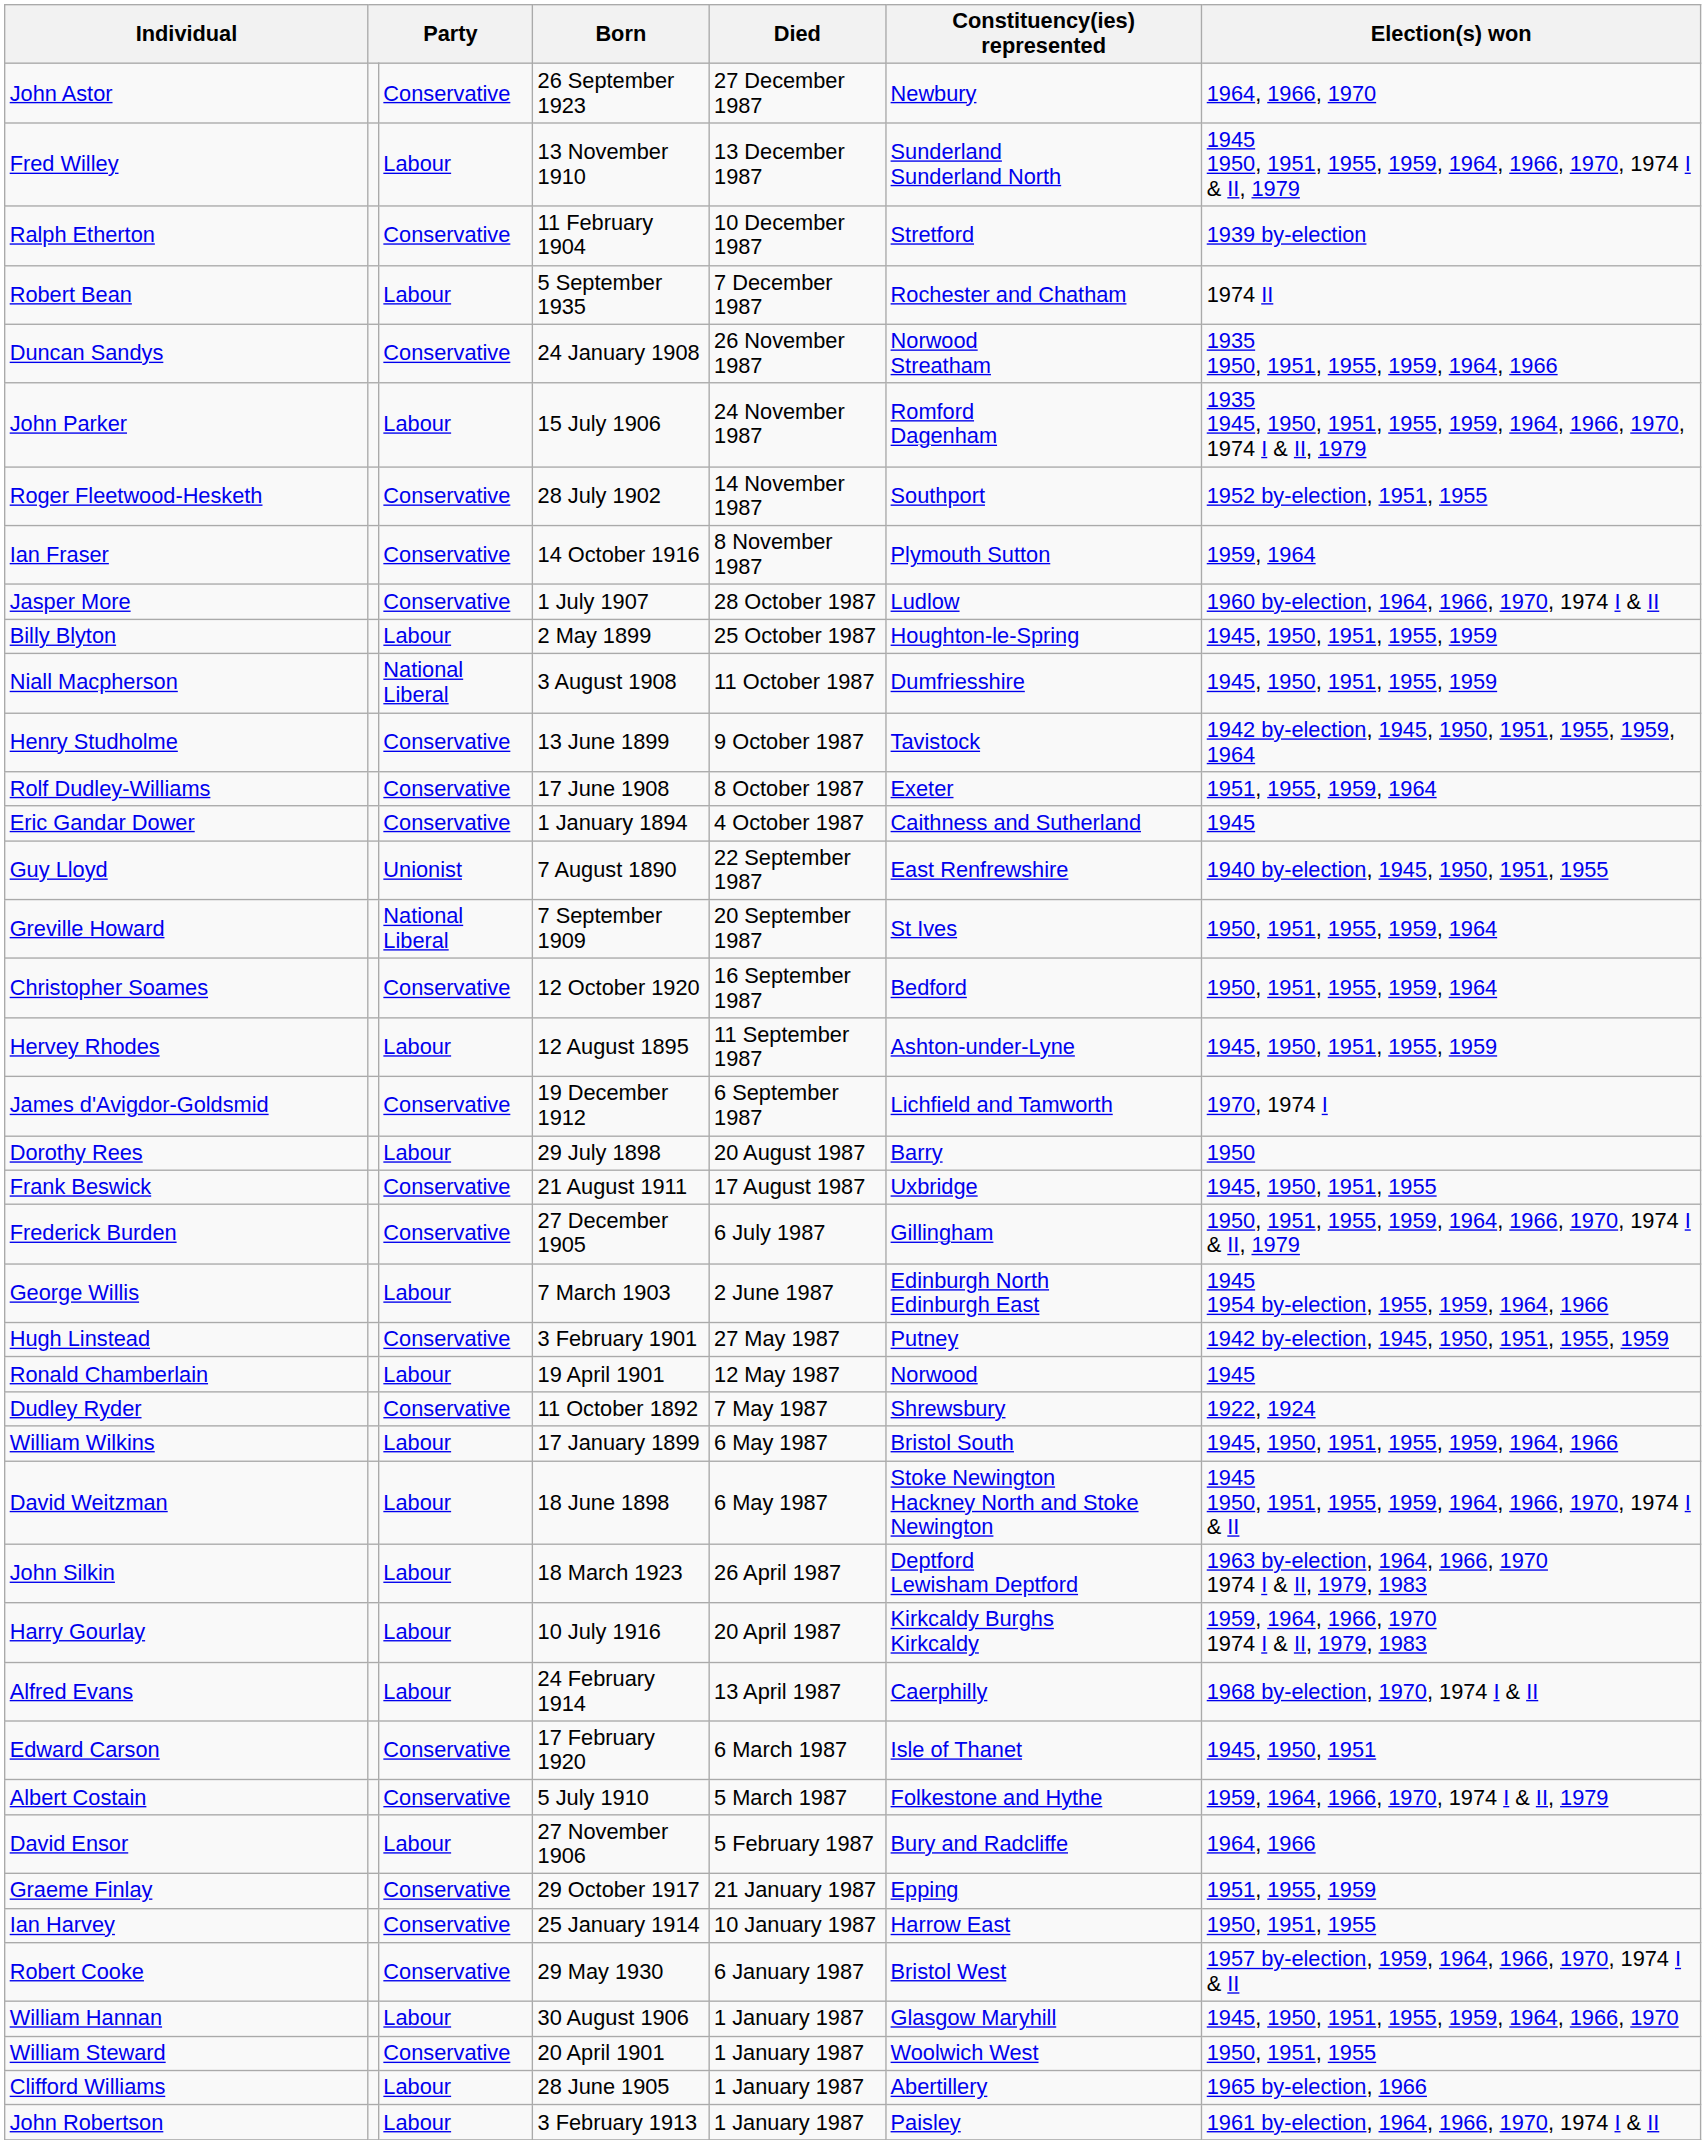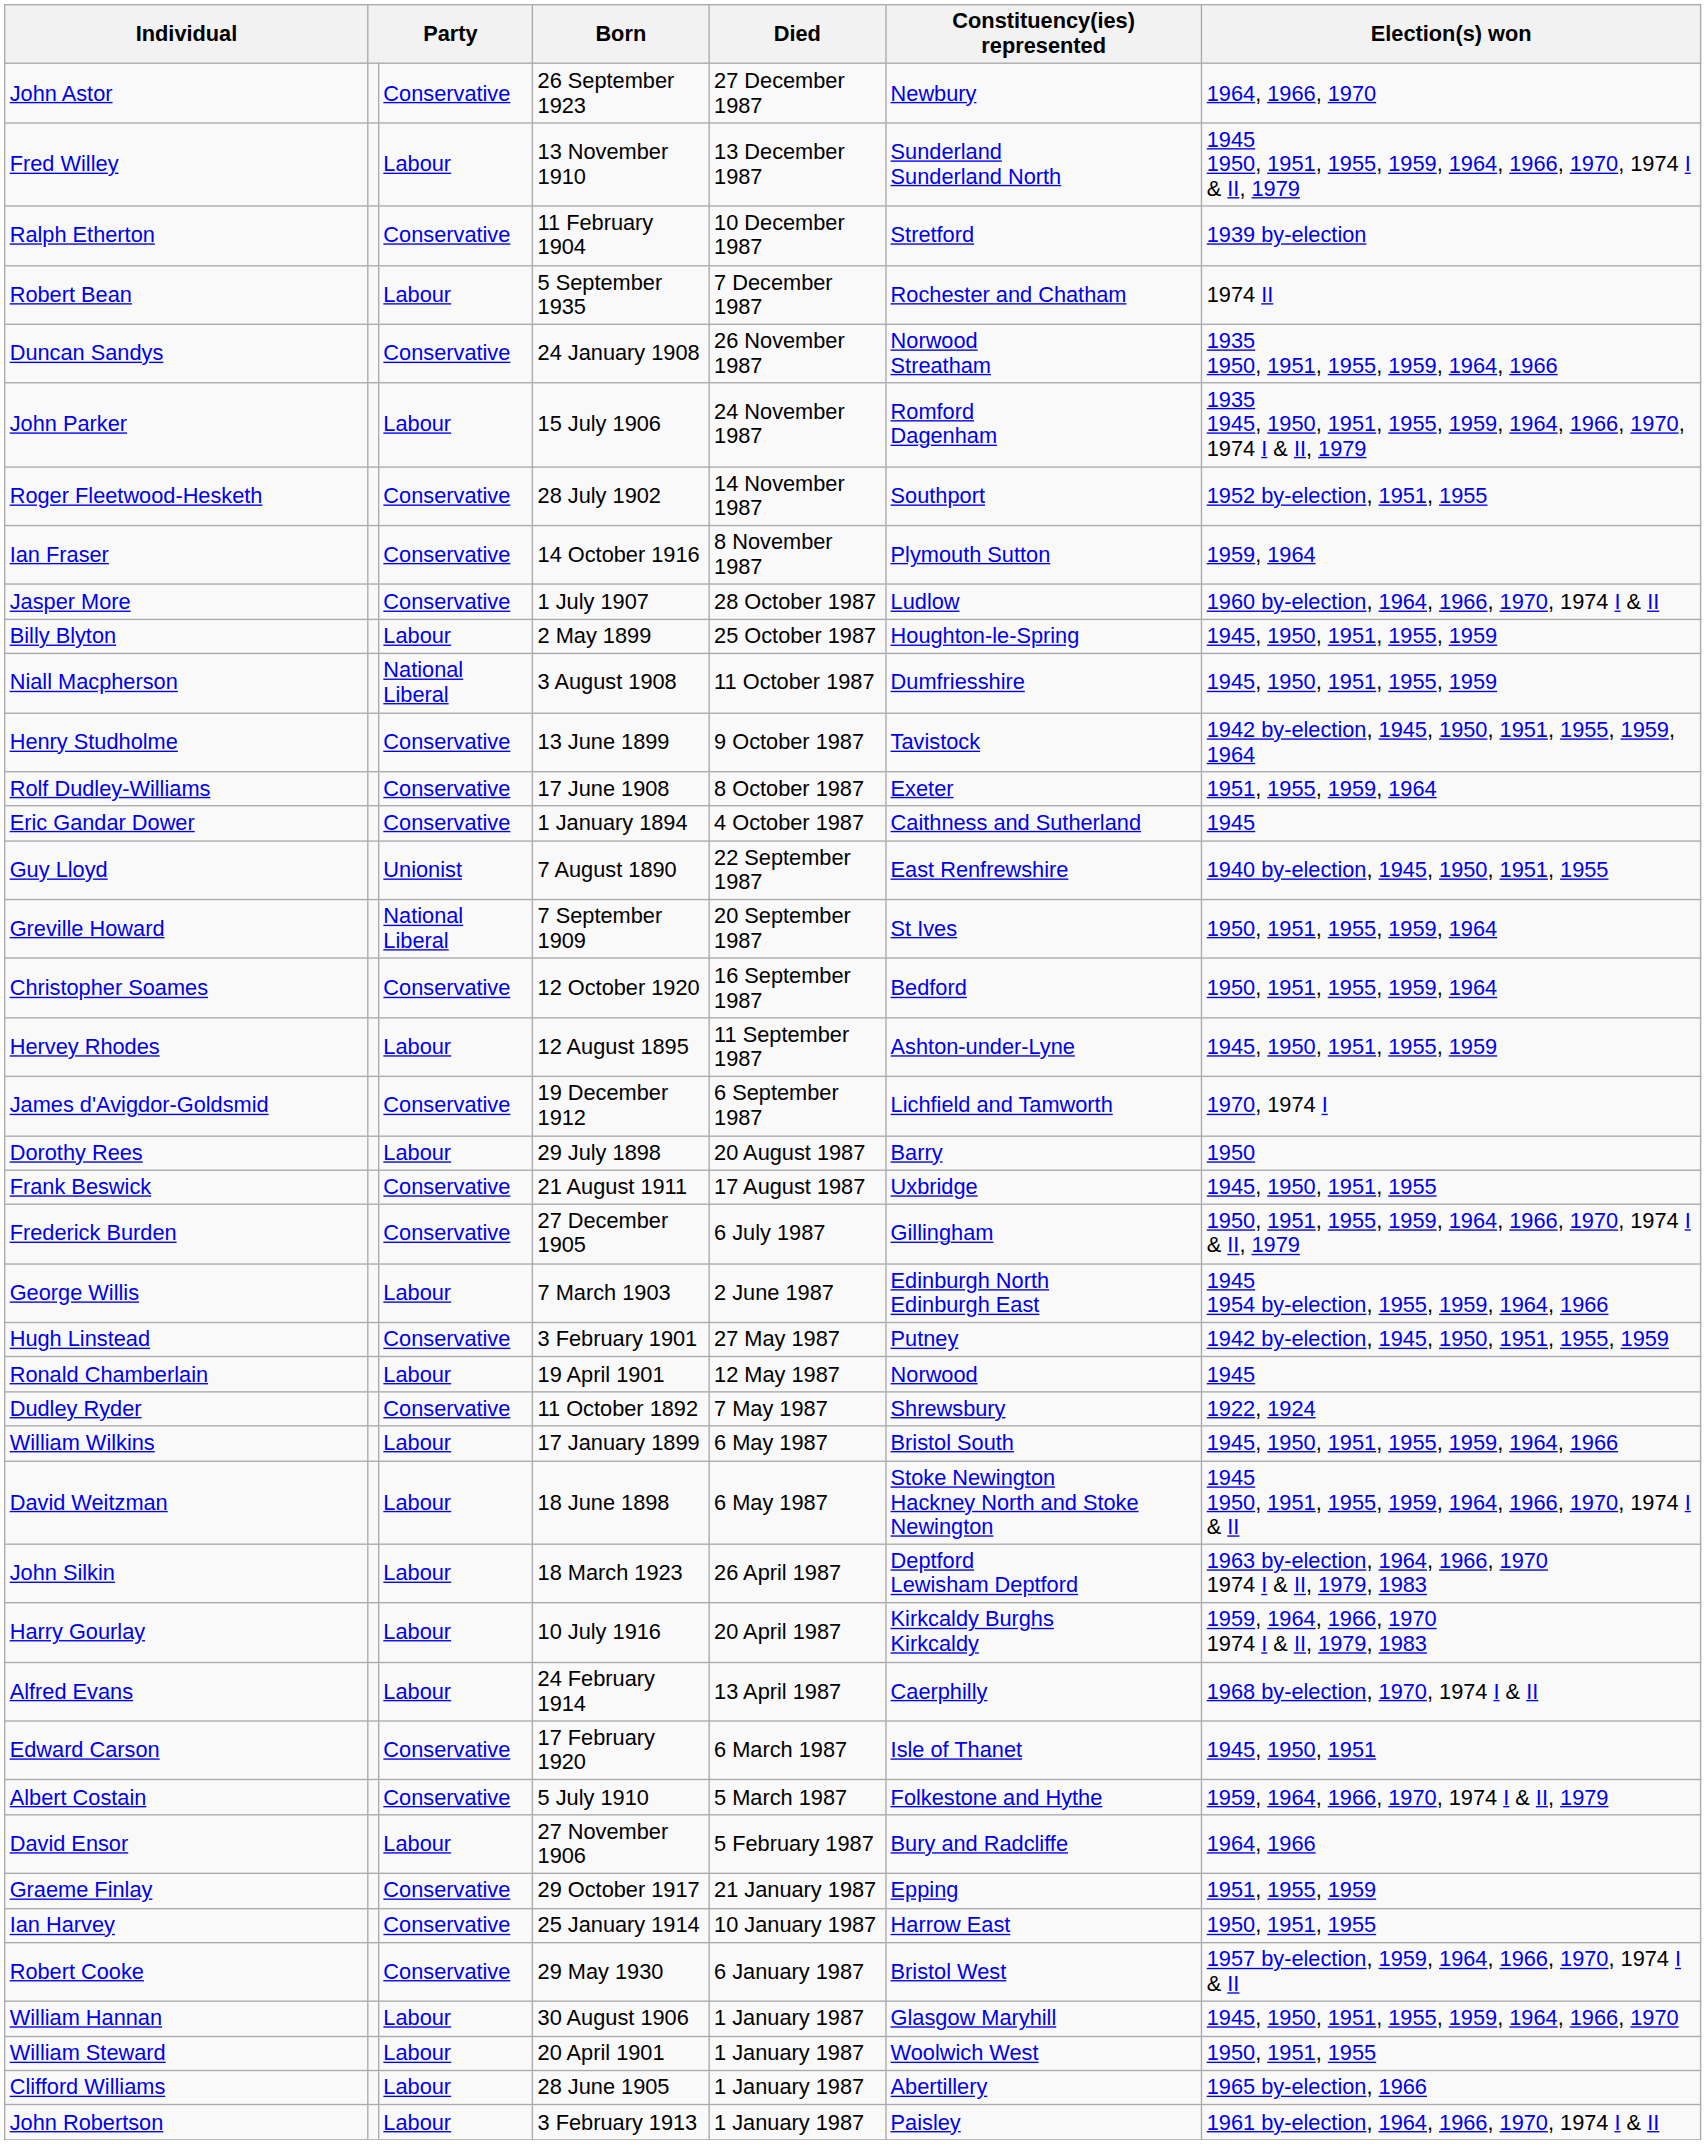(447, 2053) Conservative -> (417, 2053) Labour
